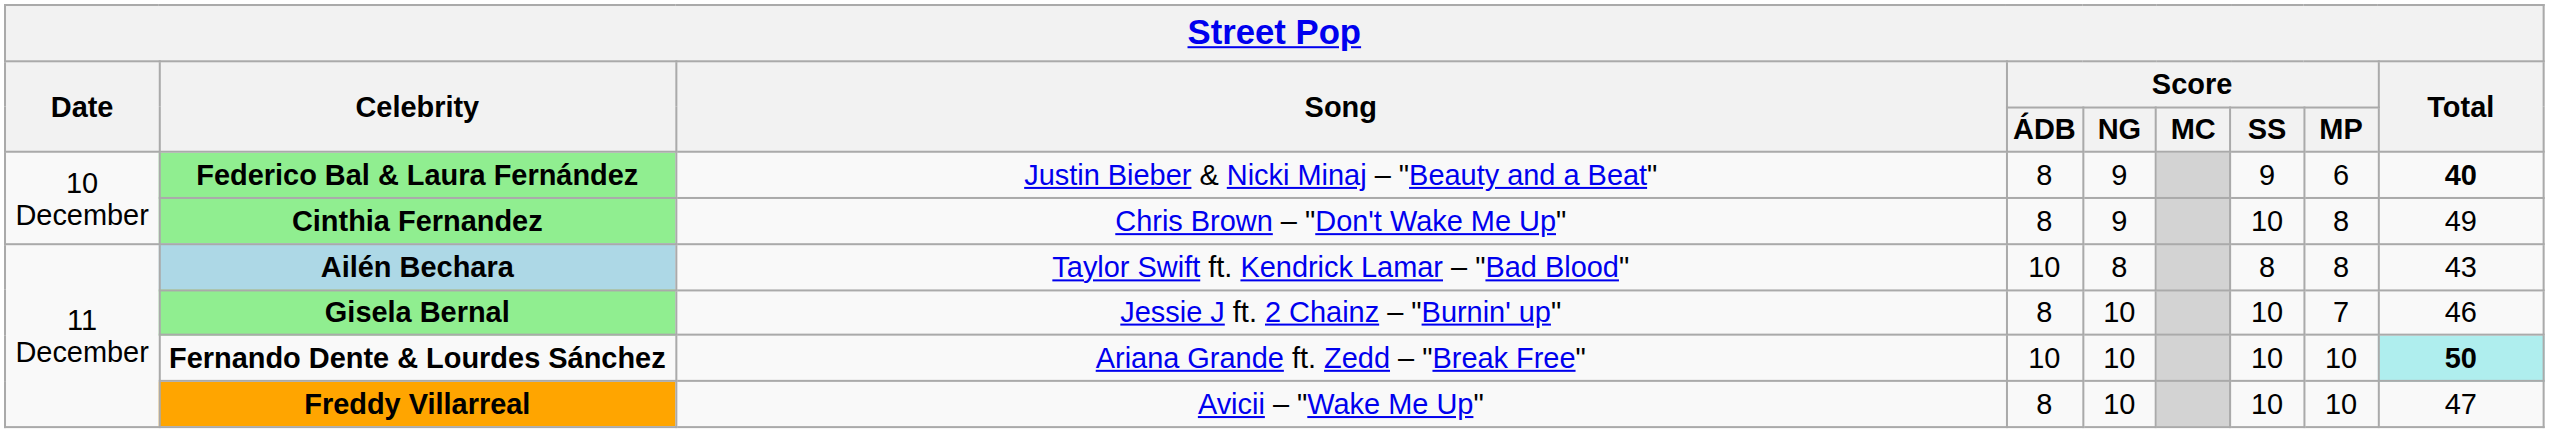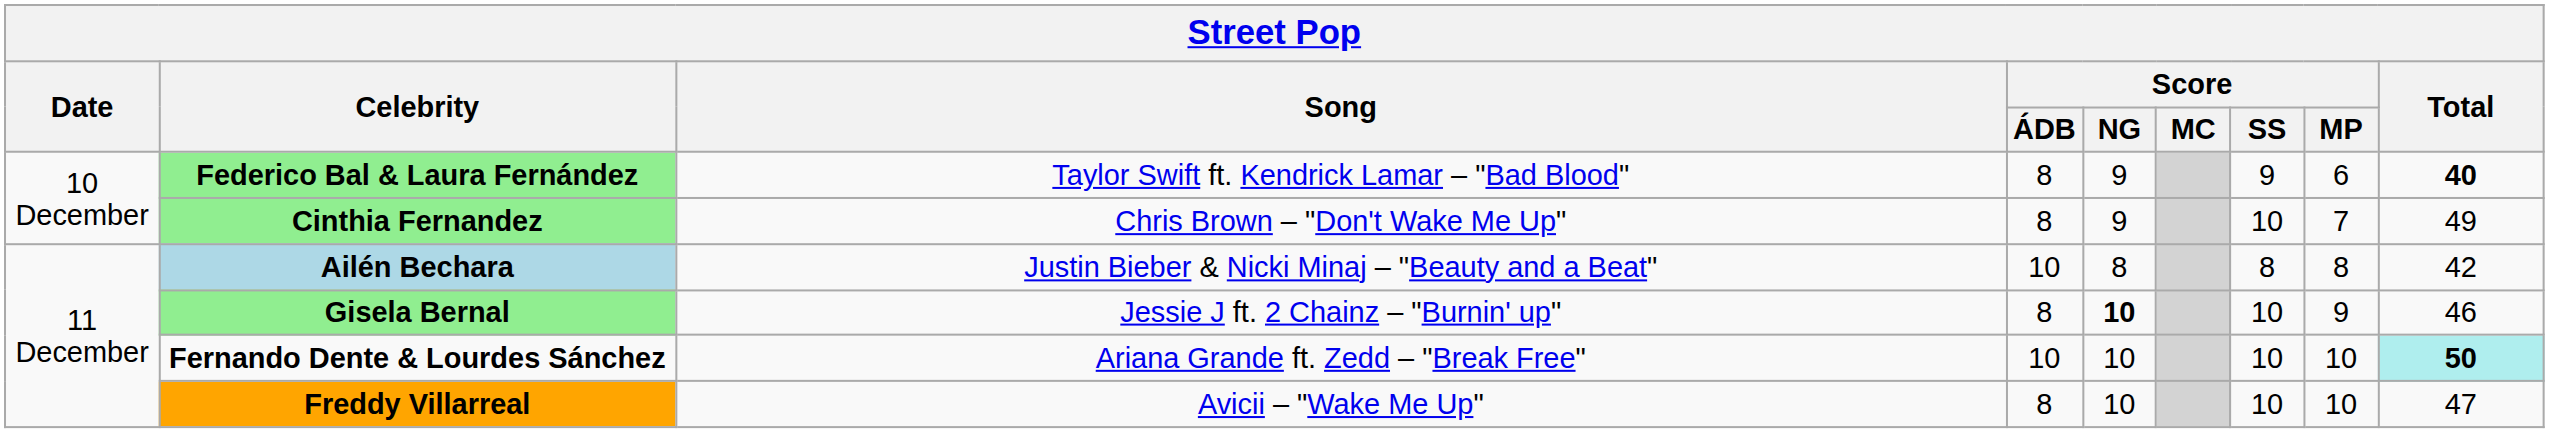(1341, 175) Justin Bieber & Nicki Minaj – "Beauty and a Beat" -> (1341, 175) Taylor Swift ft. Kendrick Lamar – "Bad Blood"
(2341, 221) 8 -> (2341, 221) 7
(1341, 267) Taylor Swift ft. Kendrick Lamar – "Bad Blood" -> (1341, 267) Justin Bieber & Nicki Minaj – "Beauty and a Beat"
(2461, 267) 43 -> (2461, 267) 42
(2119, 313) normal -> (2119, 313) bold
(2341, 313) 7 -> (2341, 313) 9
